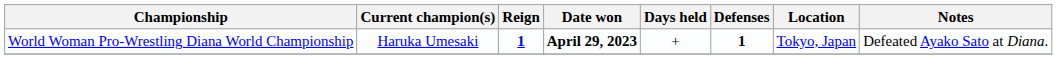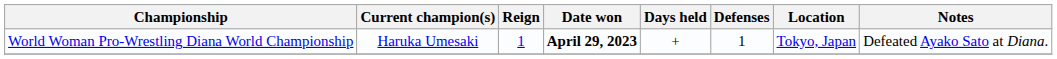(521, 41) bold -> (521, 41) normal
(742, 41) bold -> (742, 41) normal
